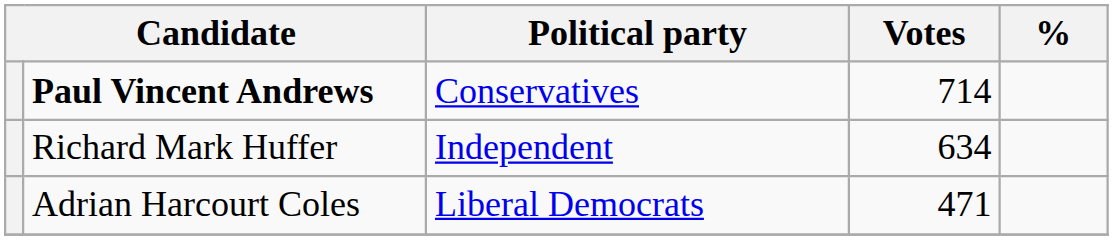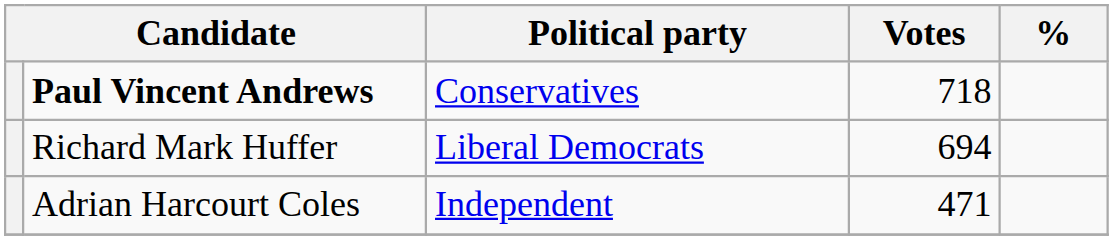(965, 90) 714 -> (965, 90) 718
(524, 147) Independent -> (569, 147) Liberal Democrats
(965, 147) 634 -> (965, 147) 694
(569, 204) Liberal Democrats -> (524, 204) Independent
